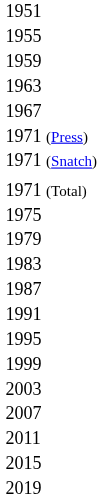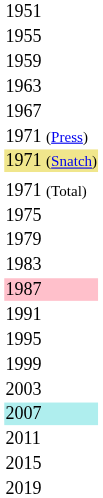(51, 160) no background -> (51, 160) khaki background
(23, 289) no background -> (23, 289) pink background
(23, 413) no background -> (23, 413) paleturquoise background
